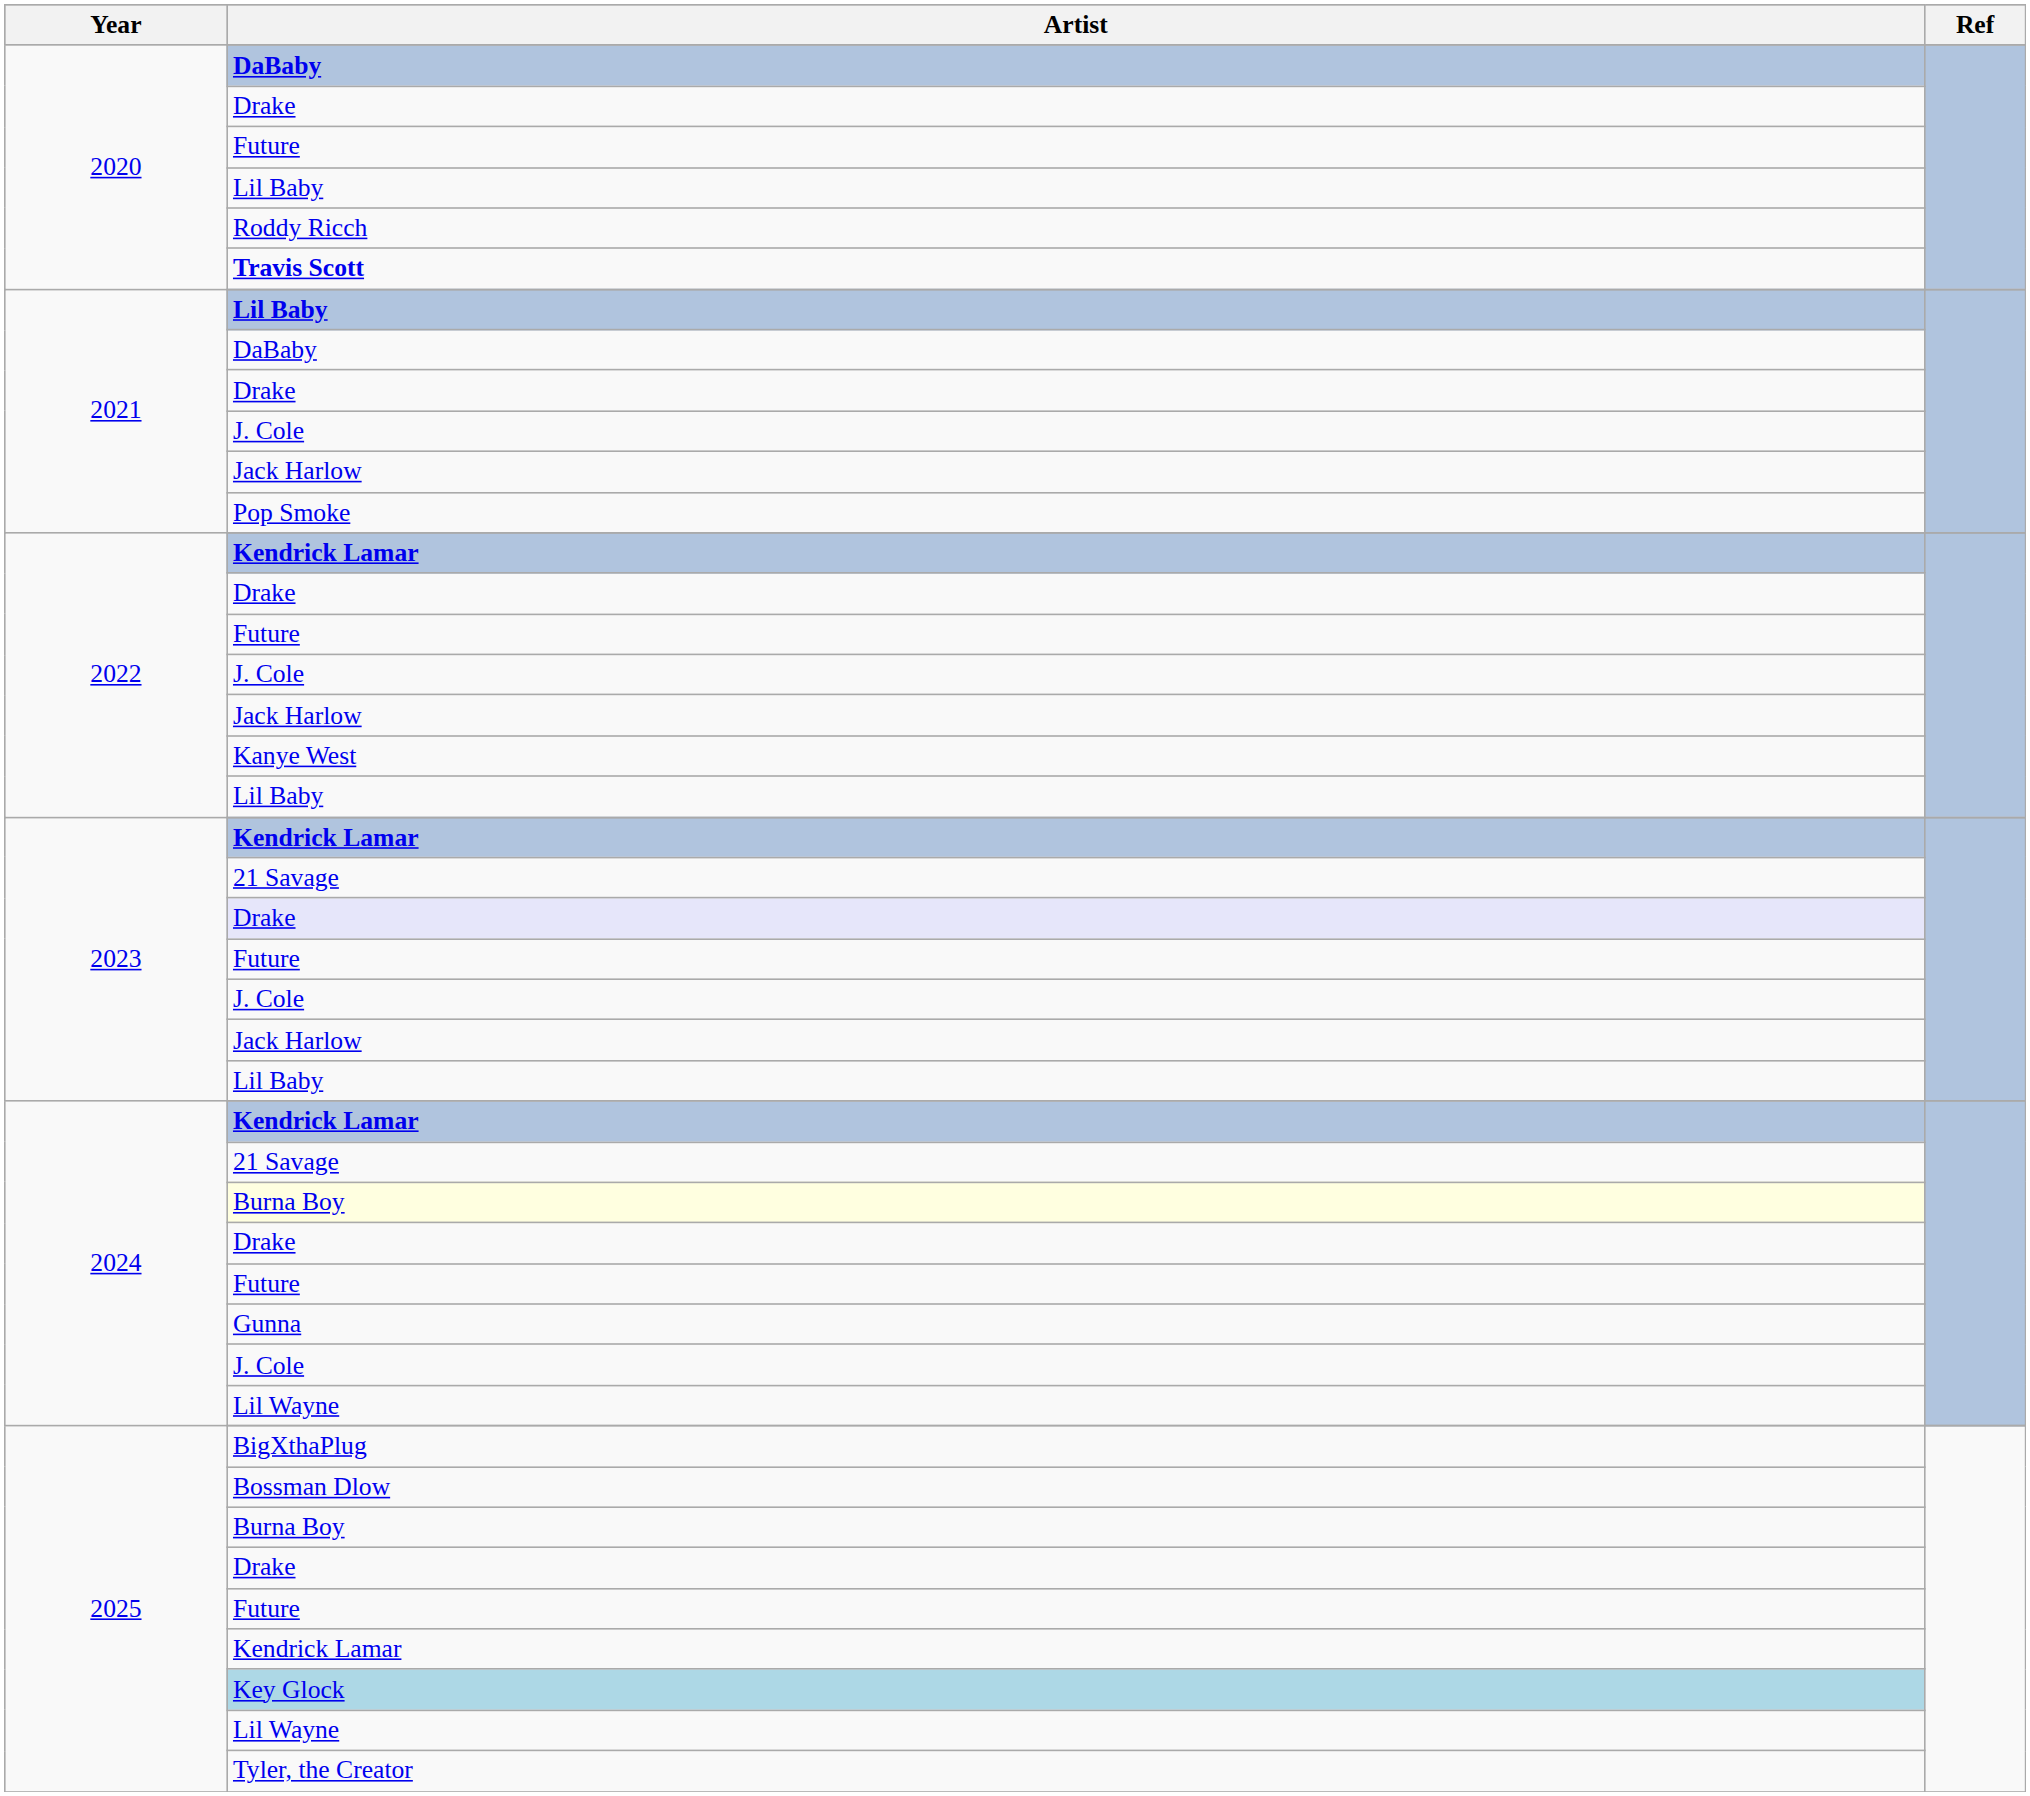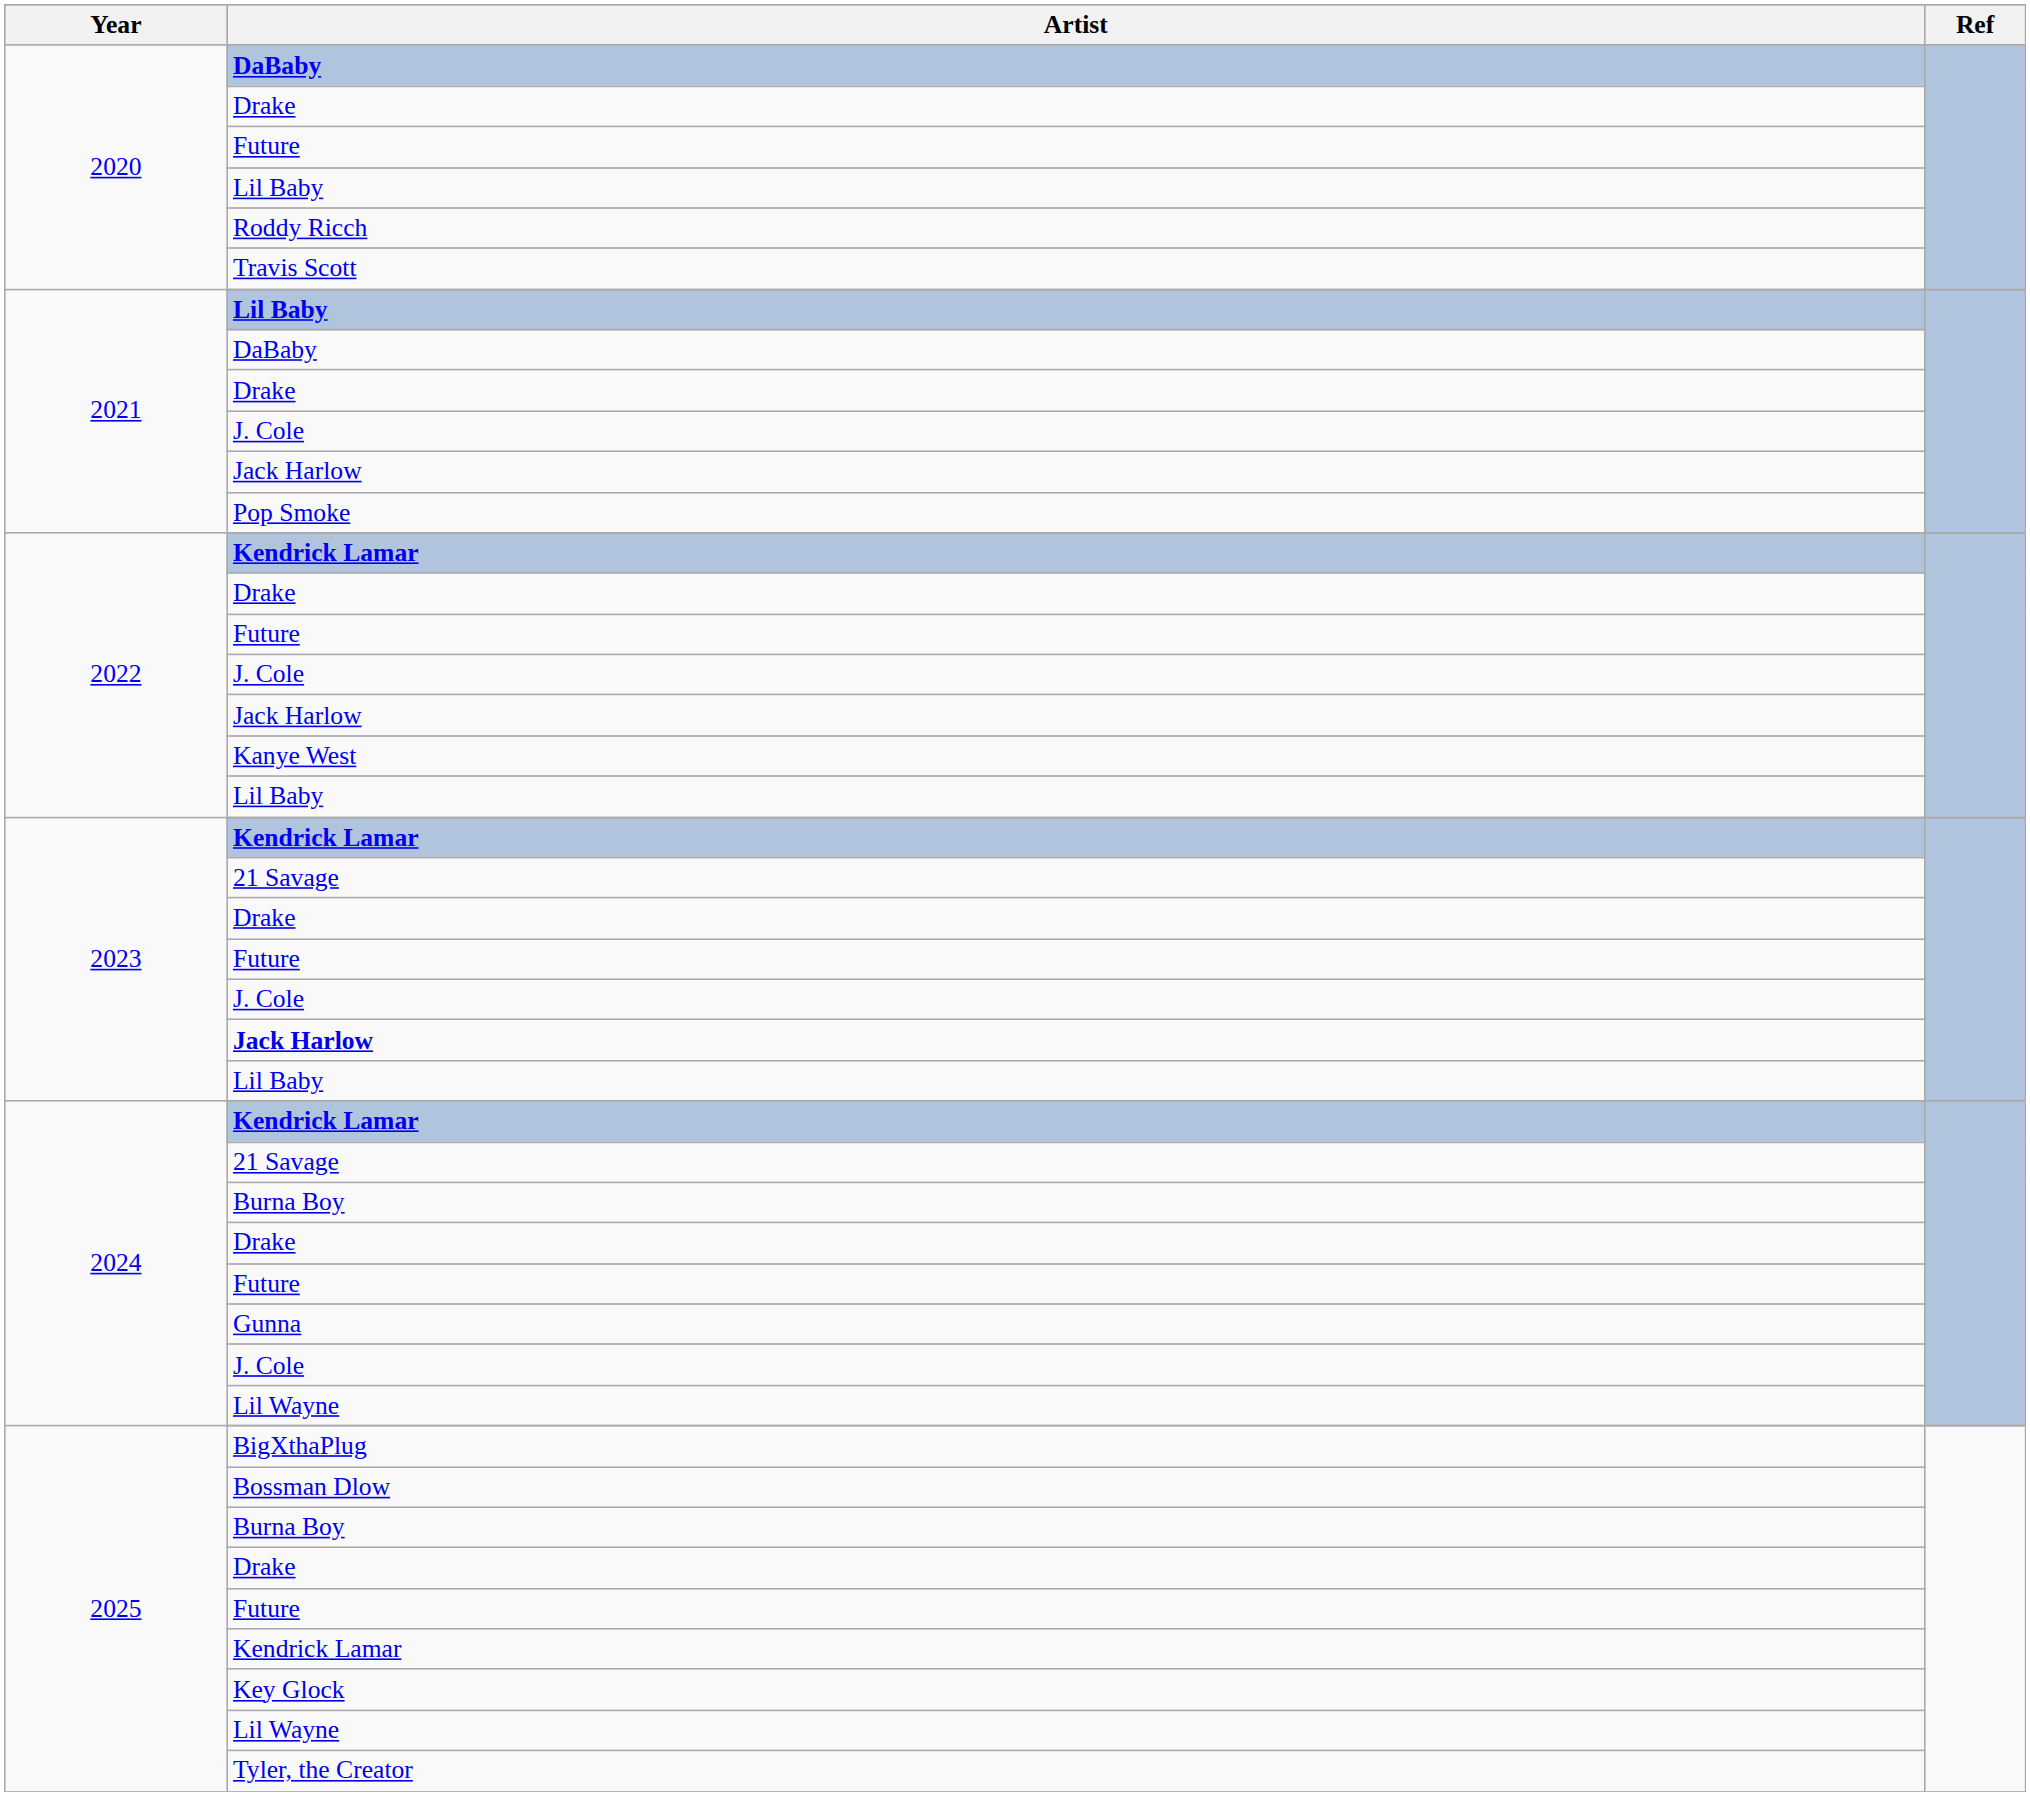(299, 268) bold -> (295, 268) normal
(264, 918) lavender background -> (264, 918) no background
(297, 1039) normal -> (303, 1039) bold
(289, 1202) lightyellow background -> (289, 1202) no background
(289, 1689) lightblue background -> (289, 1689) no background
